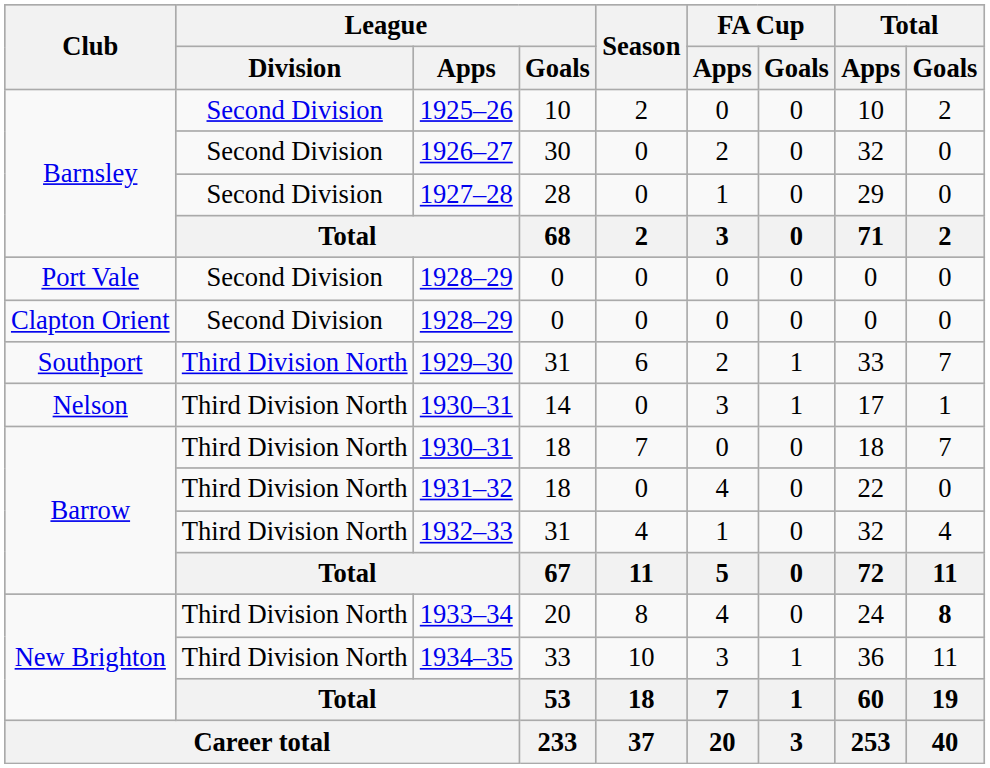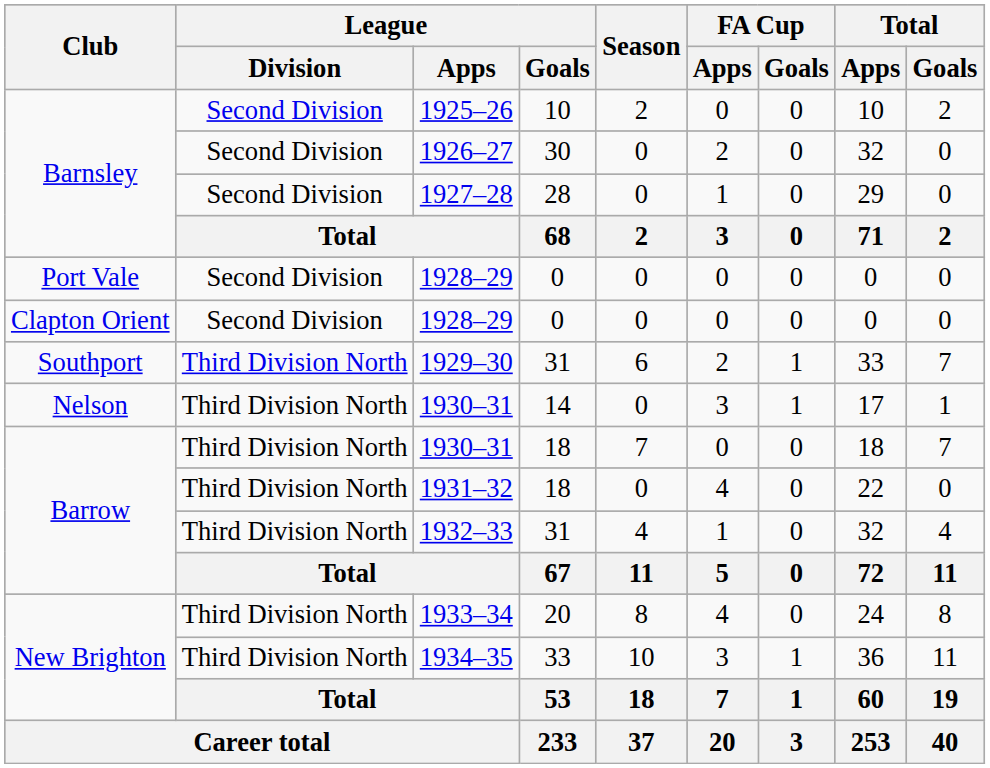(945, 615) bold -> (945, 615) normal
